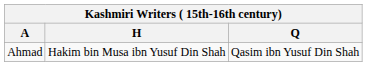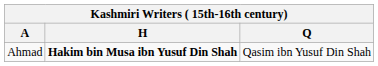(137, 52) normal -> (143, 52) bold
